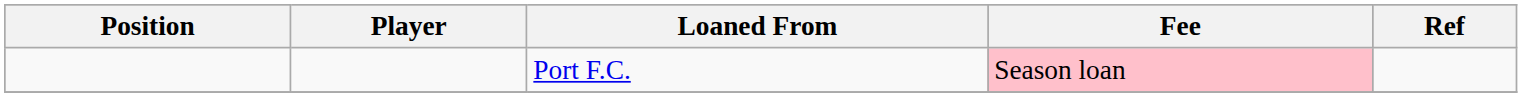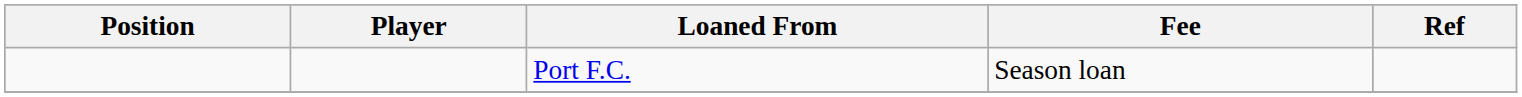(1060, 69) pink background -> (1060, 69) no background
